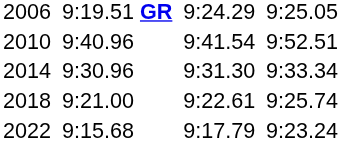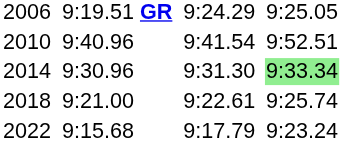(302, 71) no background -> (302, 71) lightgreen background
